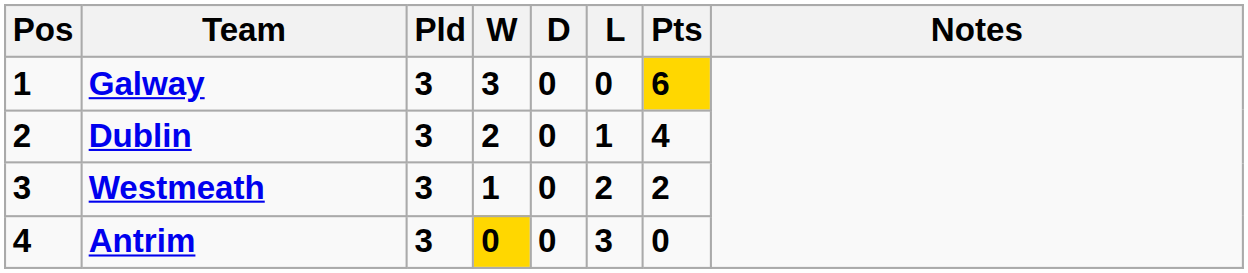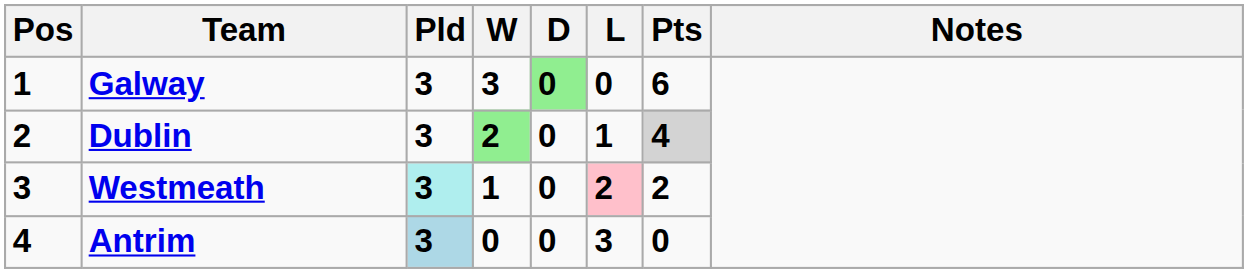(547, 83) no background -> (547, 83) lightgreen background
(660, 83) gold background -> (660, 83) no background
(490, 135) no background -> (490, 135) lightgreen background
(660, 135) no background -> (660, 135) lightgrey background
(424, 188) no background -> (424, 188) paleturquoise background
(604, 188) no background -> (604, 188) pink background
(424, 240) no background -> (424, 240) lightblue background
(490, 240) gold background -> (490, 240) no background
